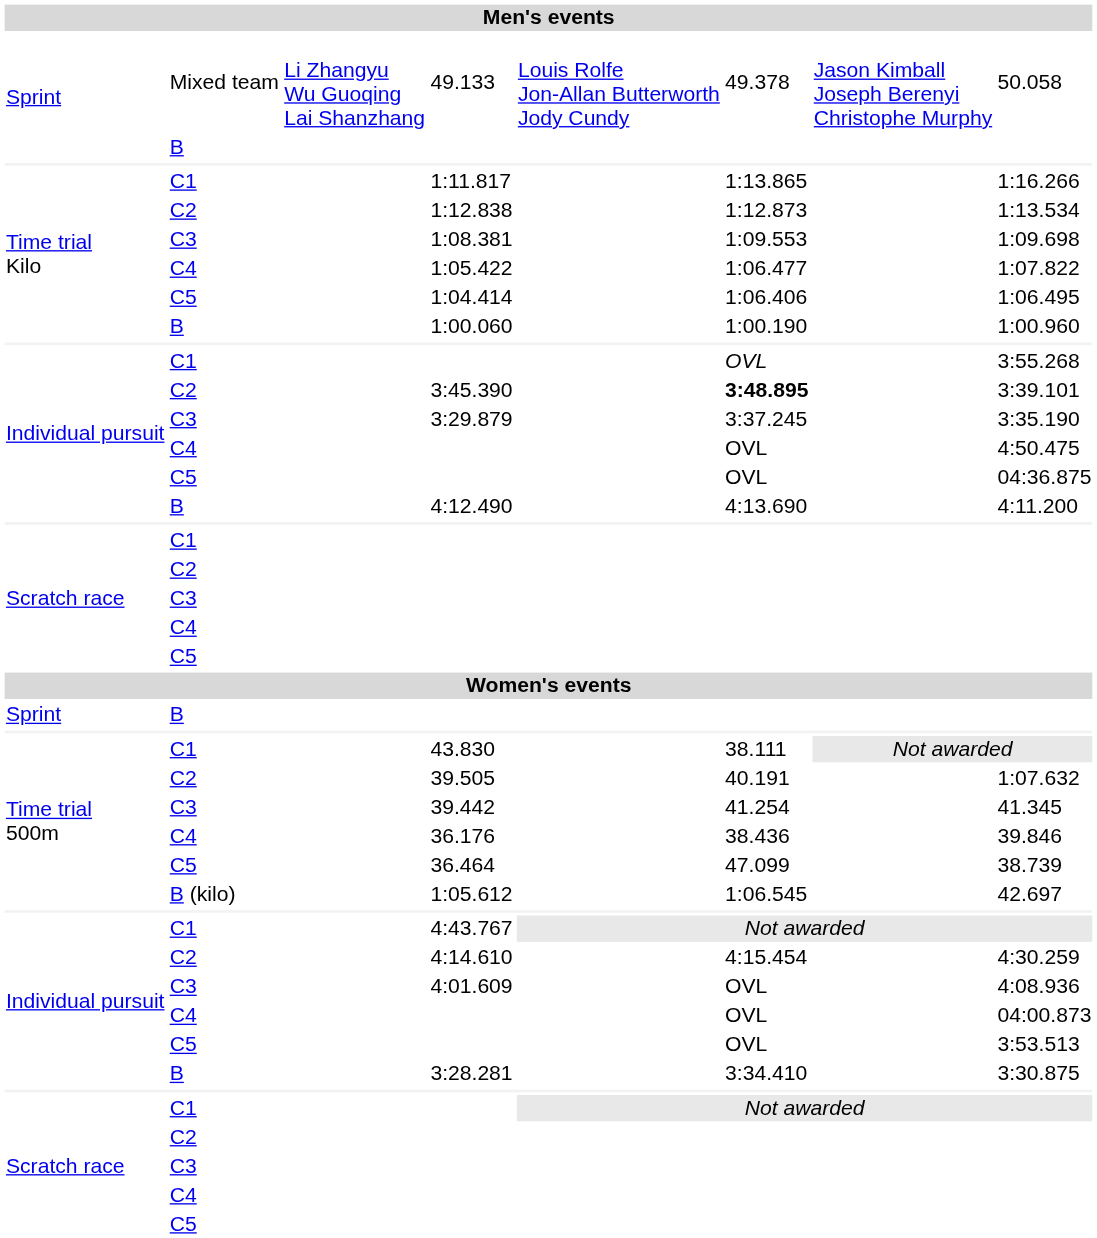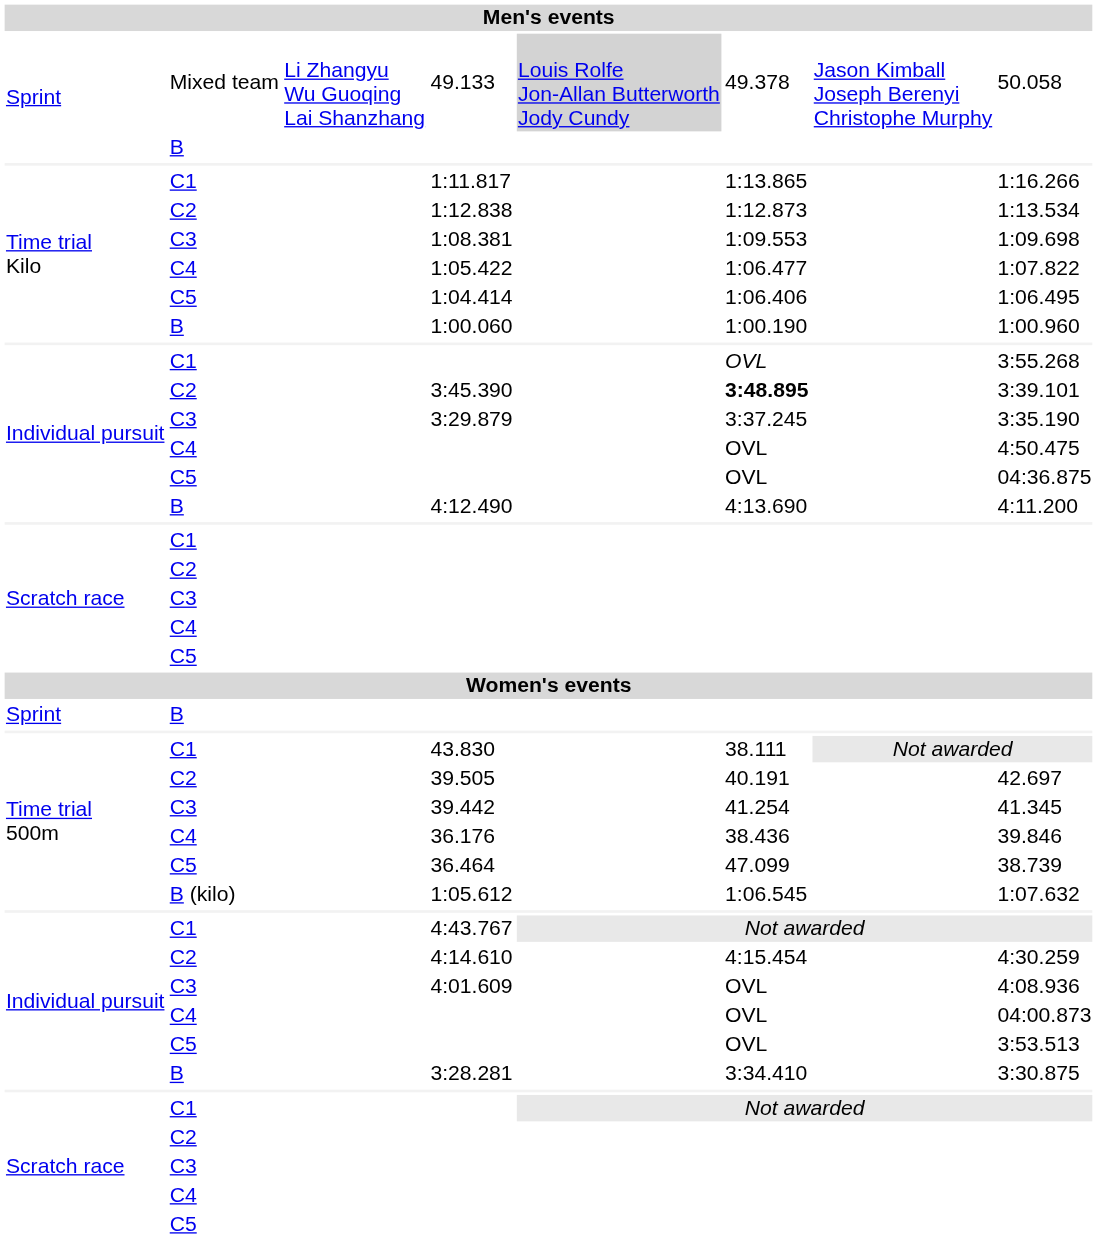(619, 94) no background -> (619, 94) lightgrey background
(1039, 778) 1:07.632 -> (1030, 778) 42.697
(1030, 894) 42.697 -> (1039, 894) 1:07.632
